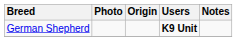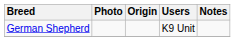(179, 28) bold -> (178, 28) normal
